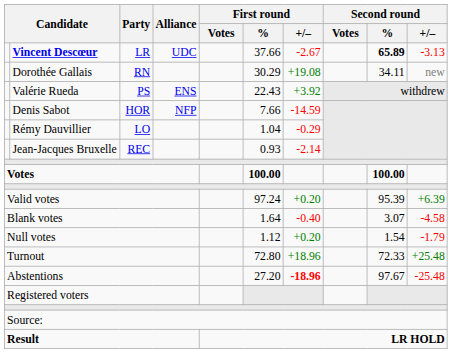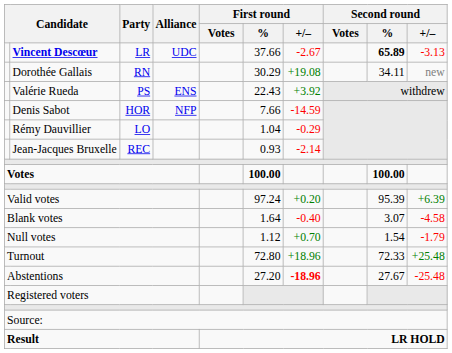(307, 237) +0.20 -> (307, 237) +0.70
(391, 276) 97.67 -> (391, 276) 27.67
